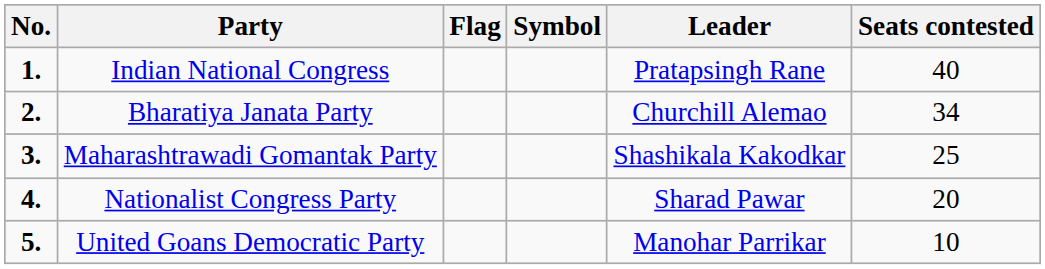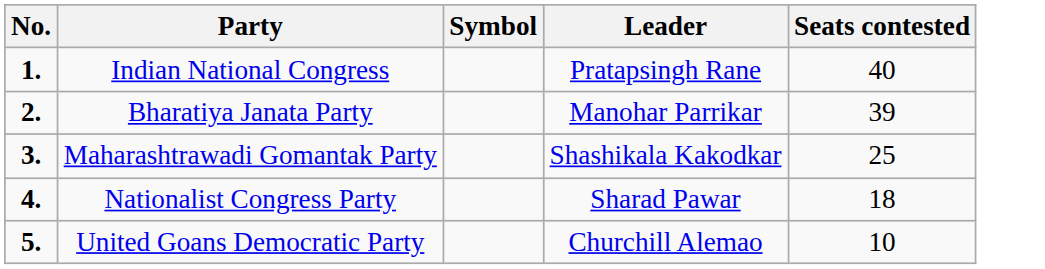- column: (475, 26)
(729, 112) Churchill Alemao -> (666, 112) Manohar Parrikar
(946, 112) 34 -> (882, 112) 39
(946, 198) 20 -> (882, 198) 18
(729, 241) Manohar Parrikar -> (666, 241) Churchill Alemao
